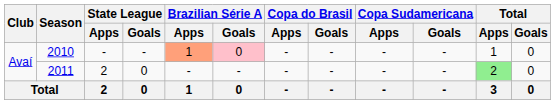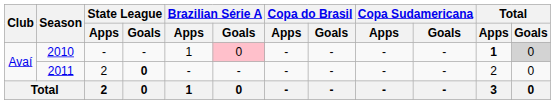(189, 52) lightsalmon background -> (189, 52) no background
(494, 52) normal -> (494, 52) bold
(531, 52) no background -> (531, 52) lightgrey background
(144, 71) normal -> (144, 71) bold
(494, 71) lightgreen background -> (494, 71) no background
